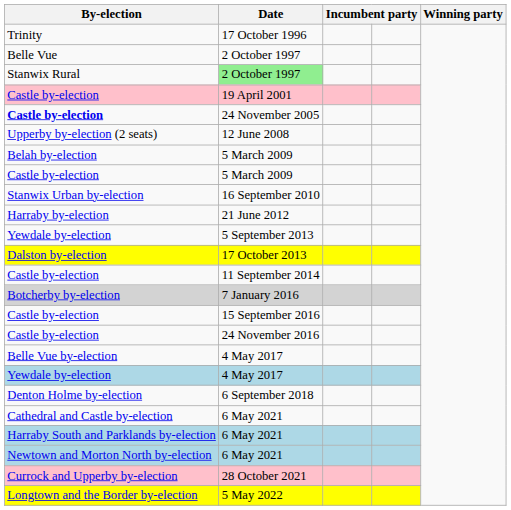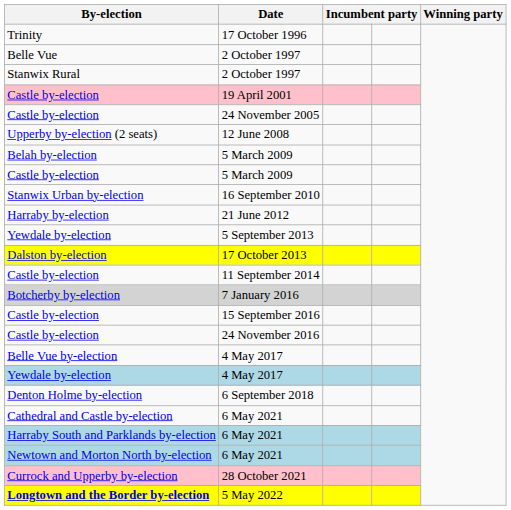(261, 74) lightgreen background -> (261, 74) no background
(55, 114) bold -> (53, 114) normal
(102, 495) normal -> (108, 495) bold
